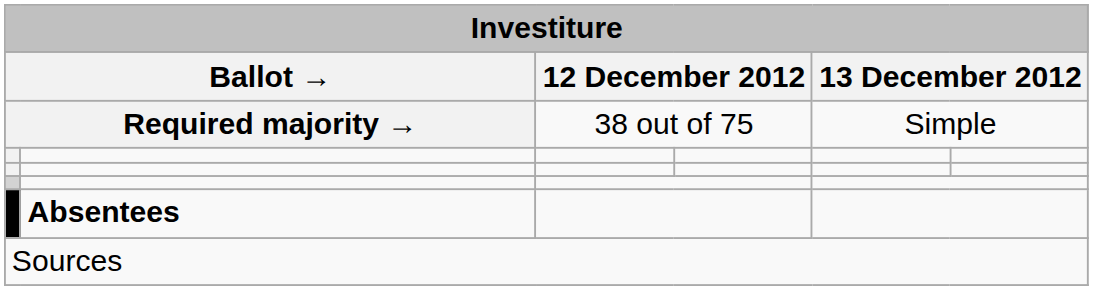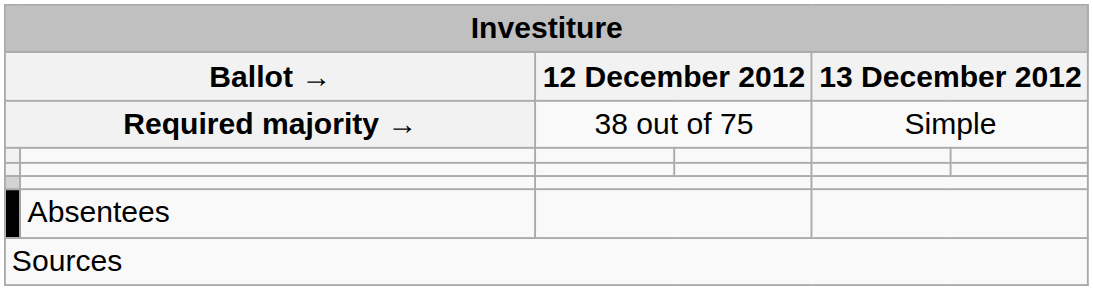(104, 213) bold -> (99, 213) normal
